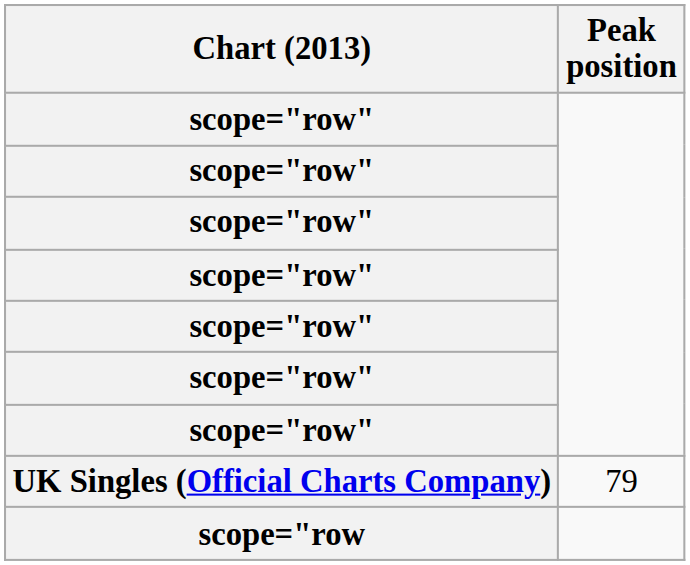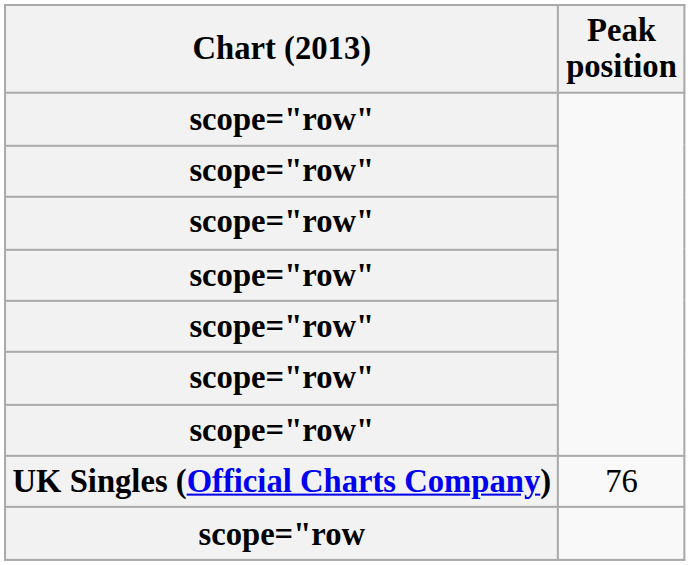(621, 481) 79 -> (621, 481) 76
